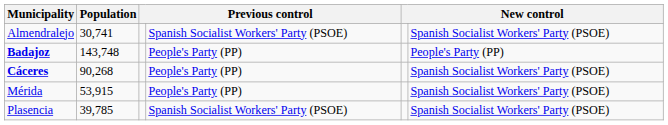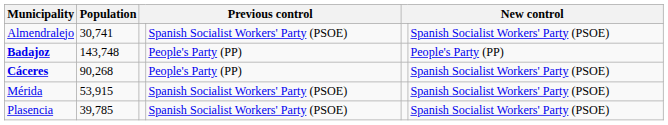(195, 91) People's Party (PP) -> (248, 91) Spanish Socialist Workers' Party (PSOE)
